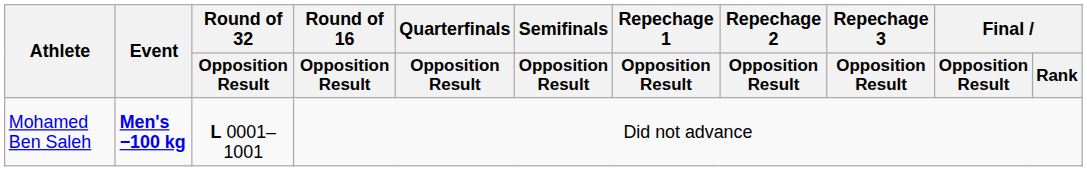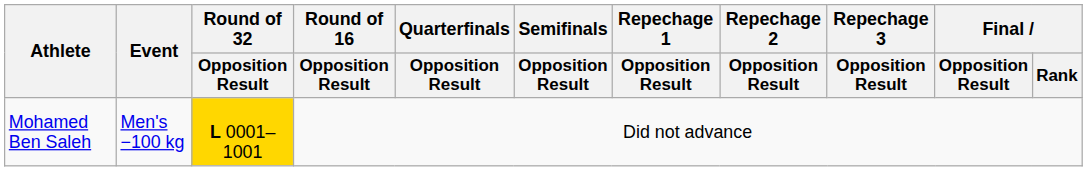(153, 132) bold -> (152, 132) normal
(243, 142) no background -> (243, 142) gold background
